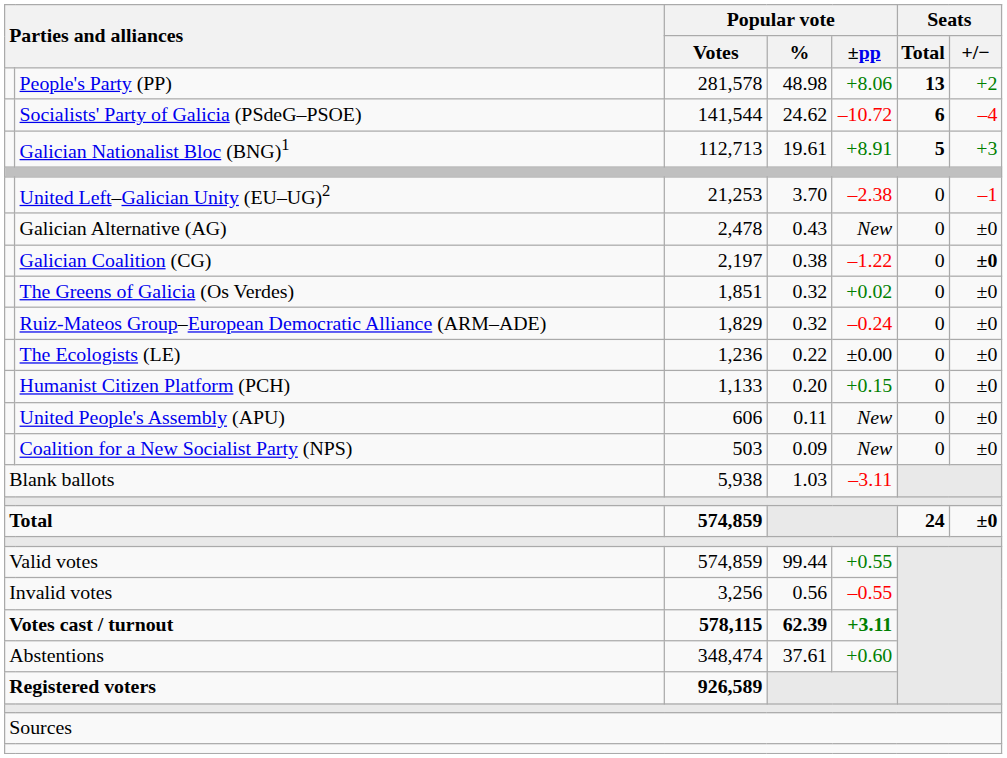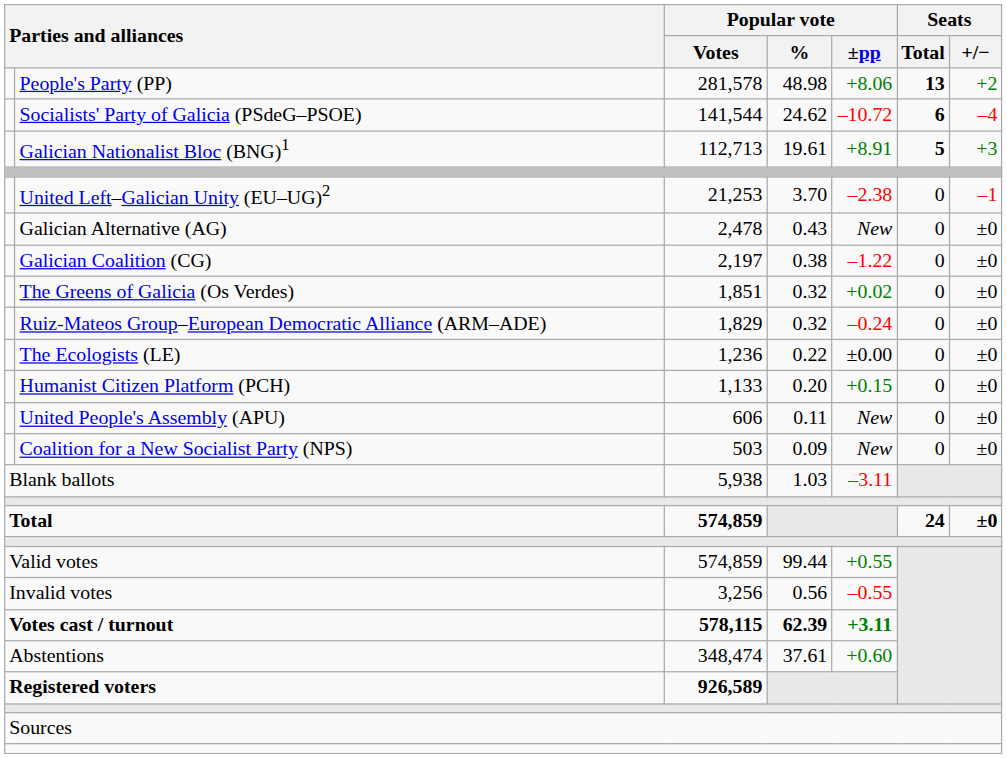(987, 260) bold -> (987, 260) normal
